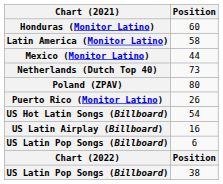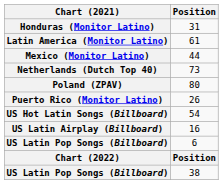(194, 26) 60 -> (194, 26) 31
(194, 41) 58 -> (194, 41) 61
